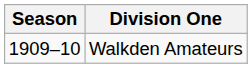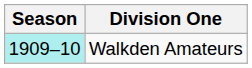(45, 48) no background -> (45, 48) paleturquoise background
